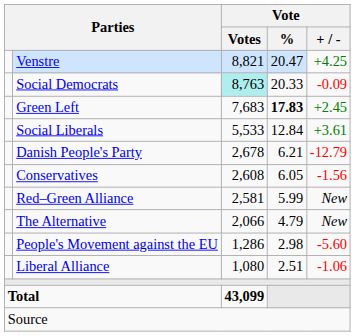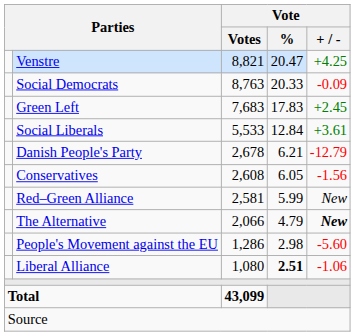(248, 84) paleturquoise background -> (248, 84) no background
(287, 107) bold -> (287, 107) normal
(334, 221) normal -> (334, 221) bold
(291, 267) normal -> (291, 267) bold
